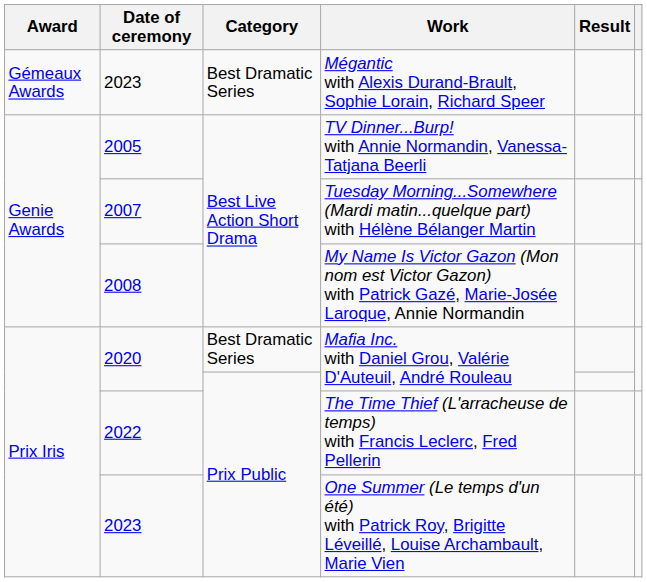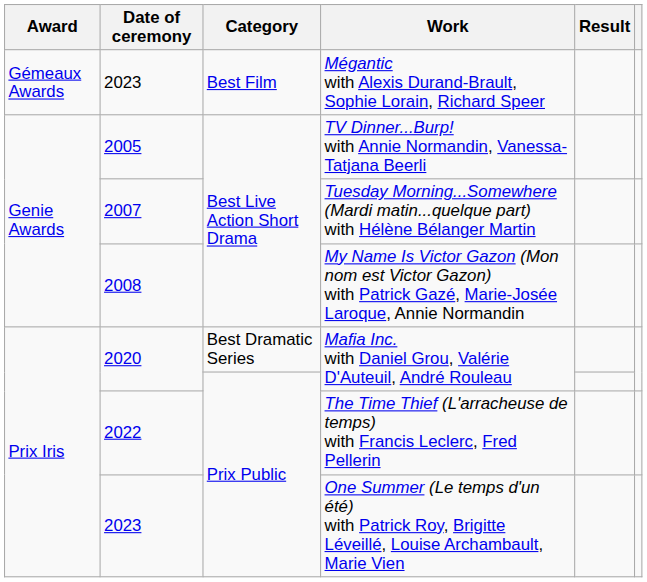(260, 82) Best Dramatic Series -> (242, 82) Best Film
